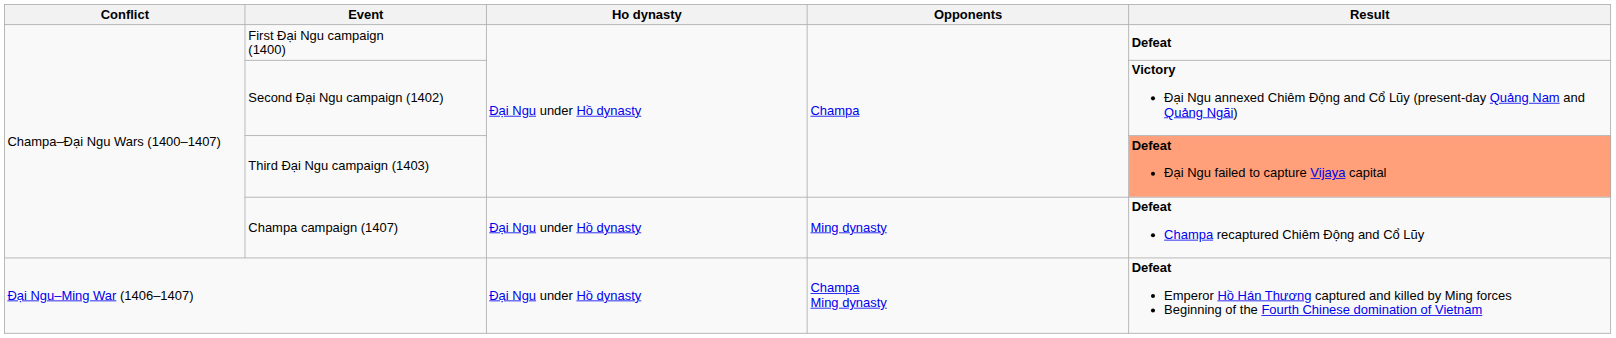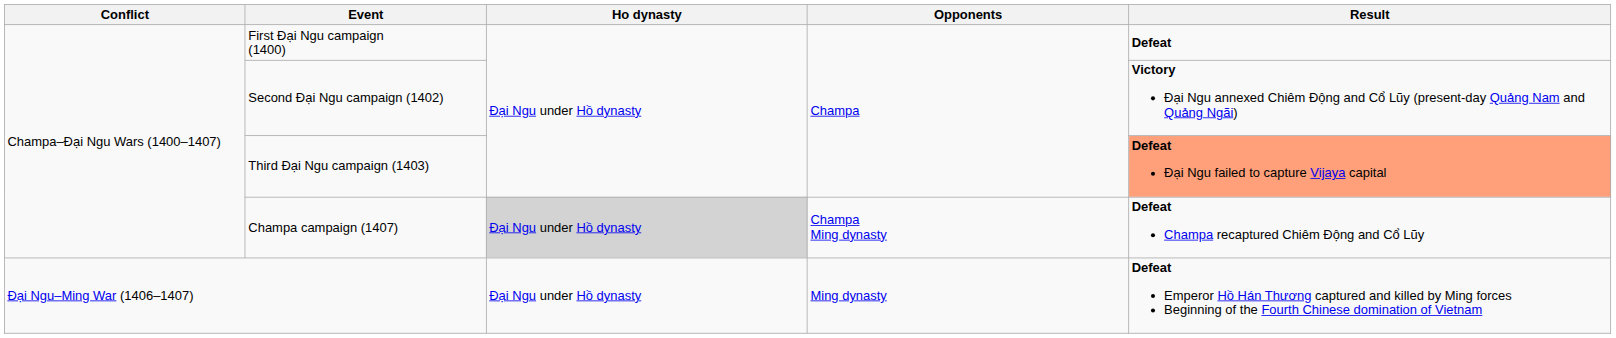(565, 227) no background -> (565, 227) lightgrey background
(849, 227) Ming dynasty -> (849, 227) Champa Ming dynasty
(849, 295) Champa Ming dynasty -> (849, 295) Ming dynasty
